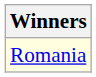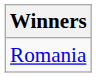(48, 54) lightyellow background -> (48, 54) no background
